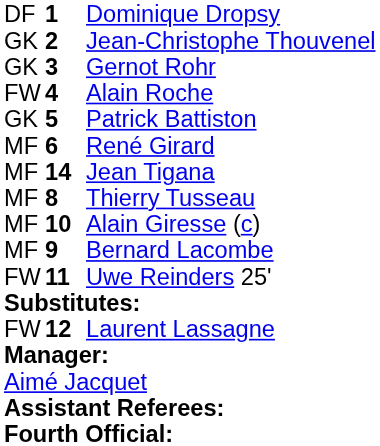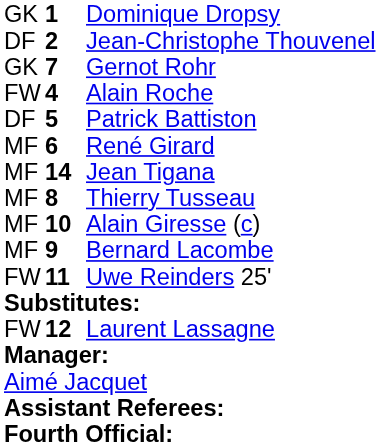(20, 14) DF -> (21, 14) GK
(21, 40) GK -> (20, 40) DF
(52, 67) 3 -> (52, 67) 7
(21, 119) GK -> (20, 119) DF
